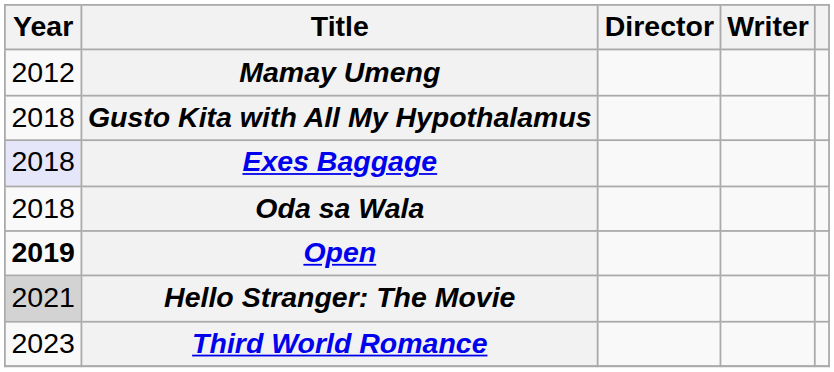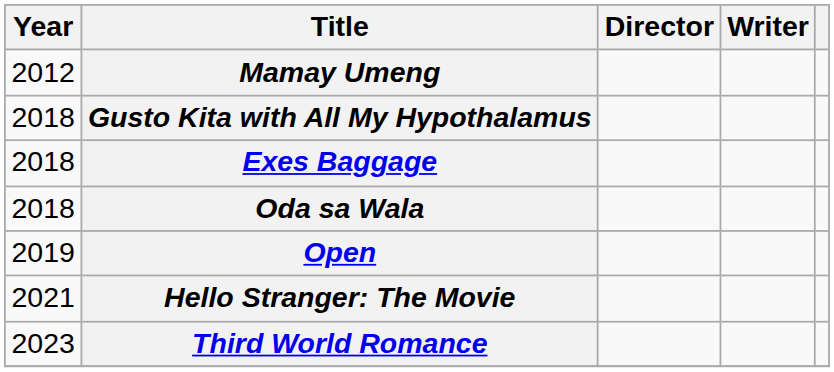(43, 162) lavender background -> (43, 162) no background
(43, 252) bold -> (43, 252) normal
(43, 298) lightgrey background -> (43, 298) no background
